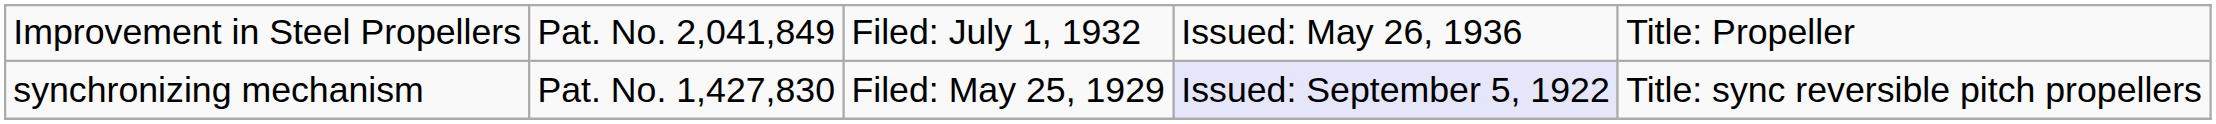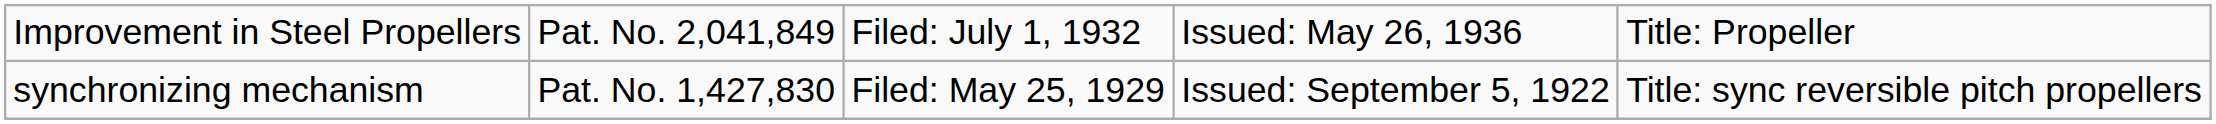(1396, 89) lavender background -> (1396, 89) no background
